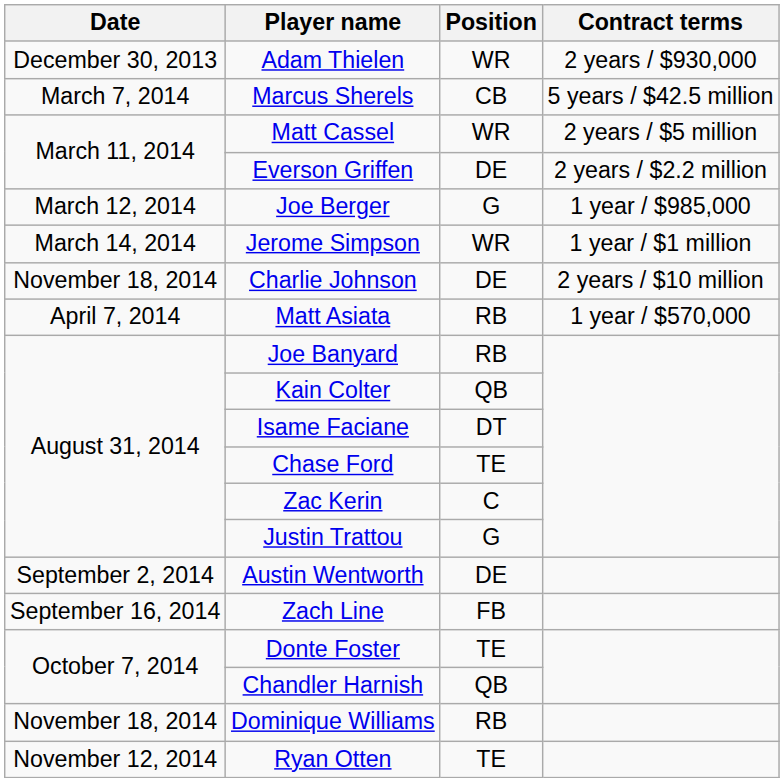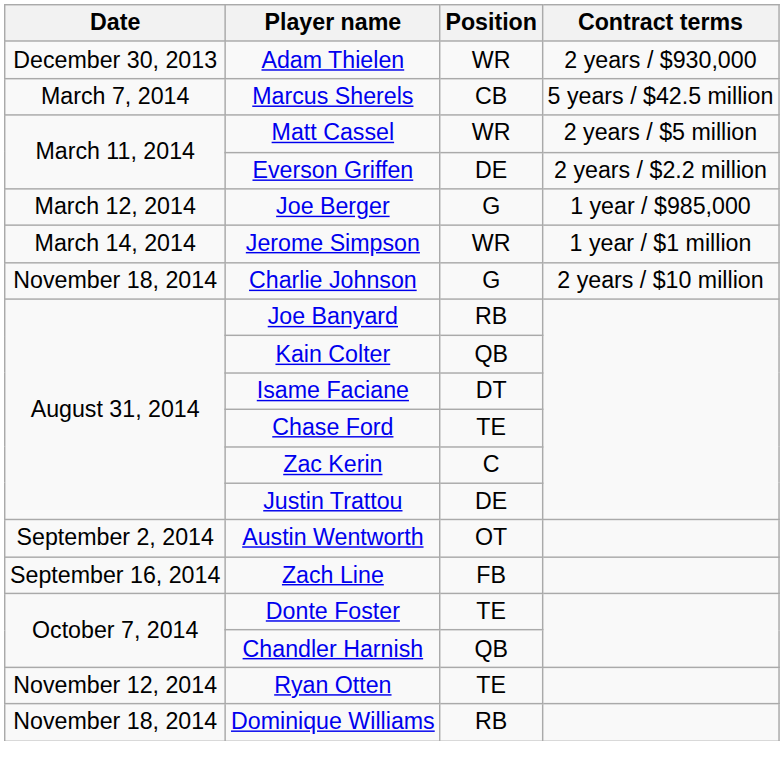(491, 280) DE -> (491, 280) G
- row: (333, 317)
(491, 538) G -> (491, 501) DE
(491, 574) DE -> (491, 538) OT
rows swapped: (333, 758) <-> (333, 721)
